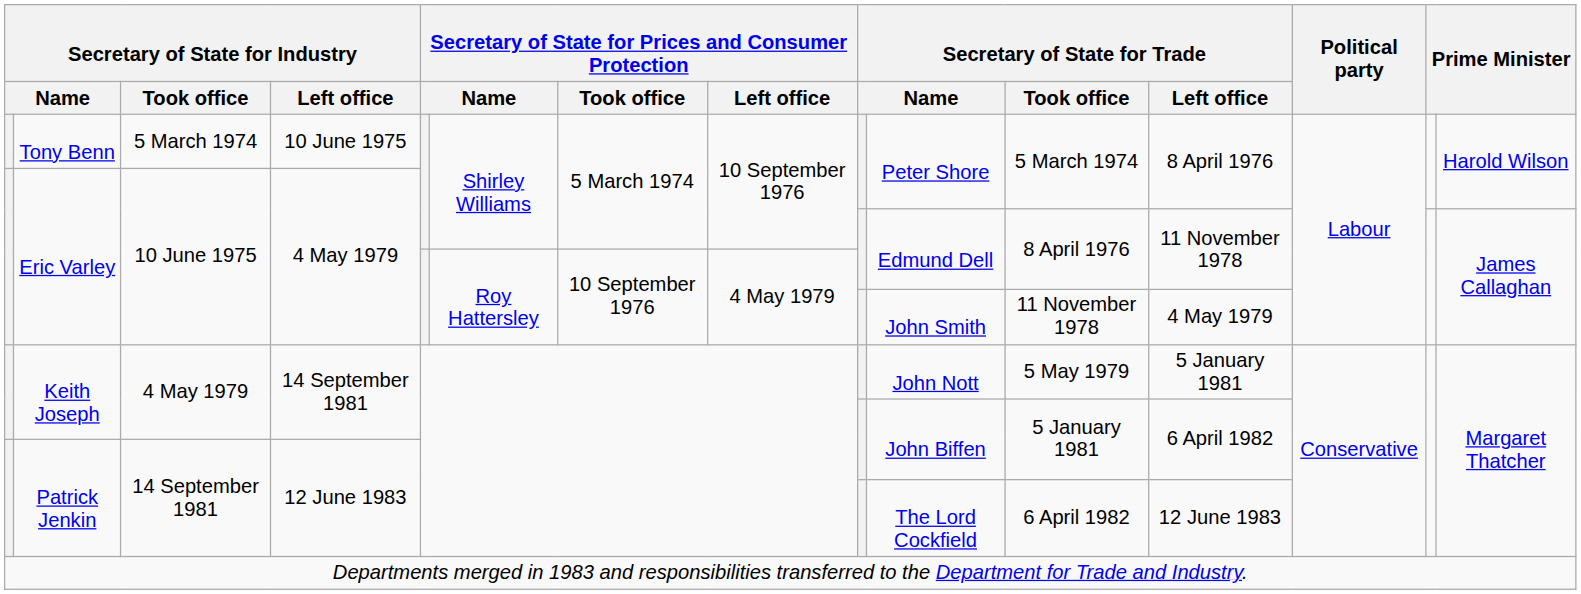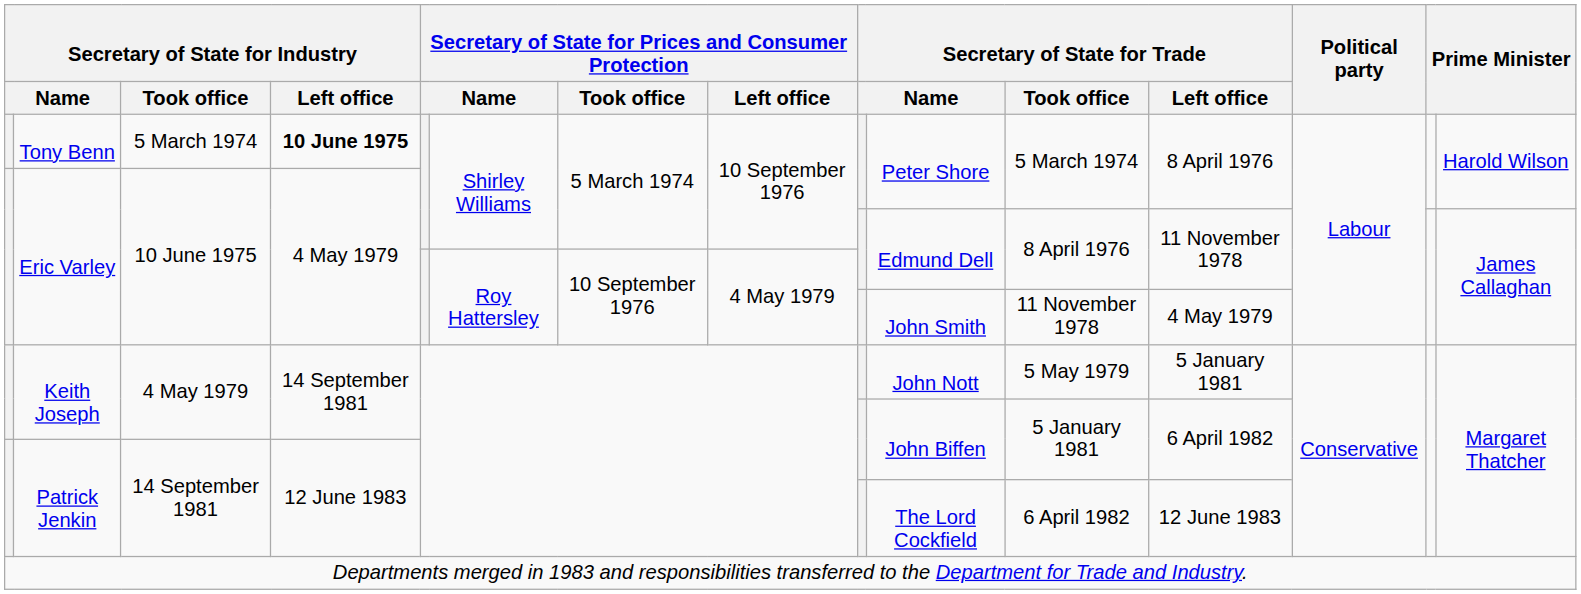(345, 141) normal -> (345, 141) bold
